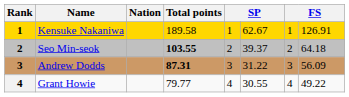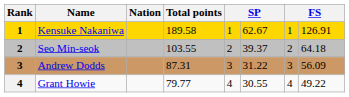(181, 48) bold -> (181, 48) normal
(178, 65) bold -> (178, 65) normal
